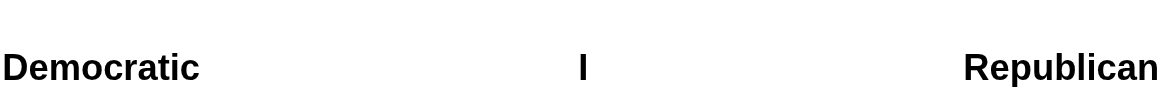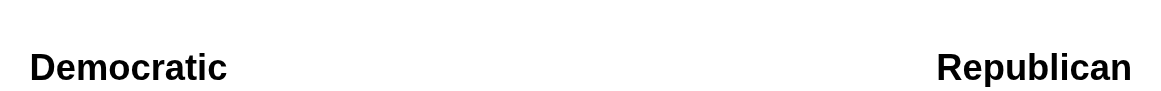- column: (583, 17)
